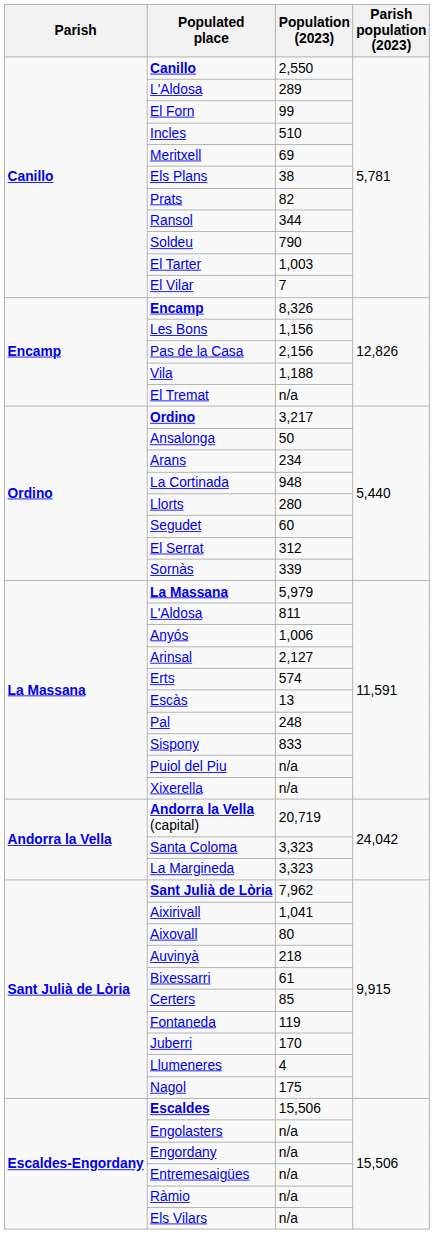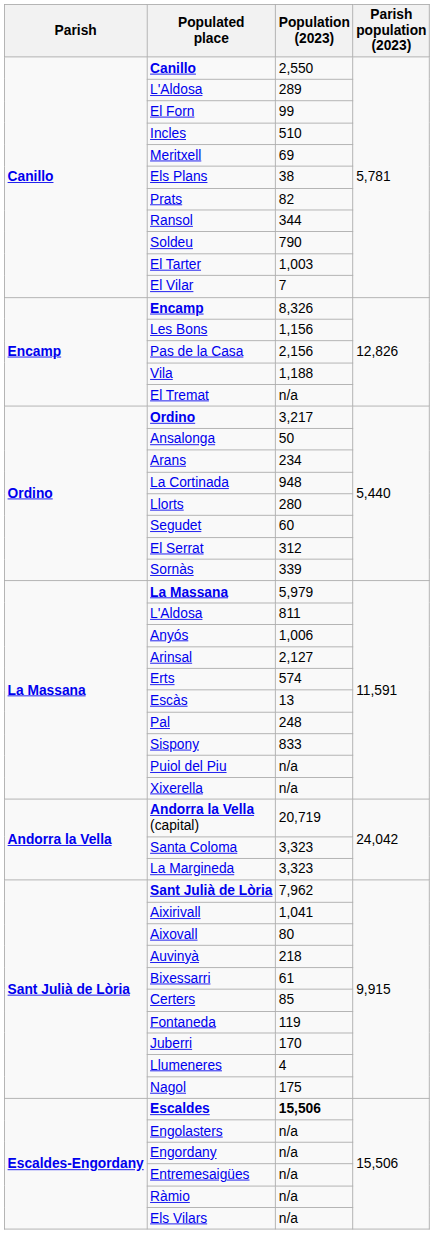(300, 1109) normal -> (300, 1109) bold
